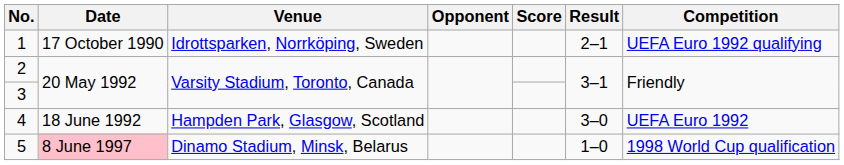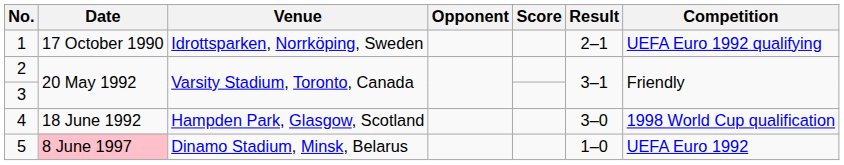(687, 120) UEFA Euro 1992 -> (731, 120) 1998 World Cup qualification
(731, 146) 1998 World Cup qualification -> (687, 146) UEFA Euro 1992
